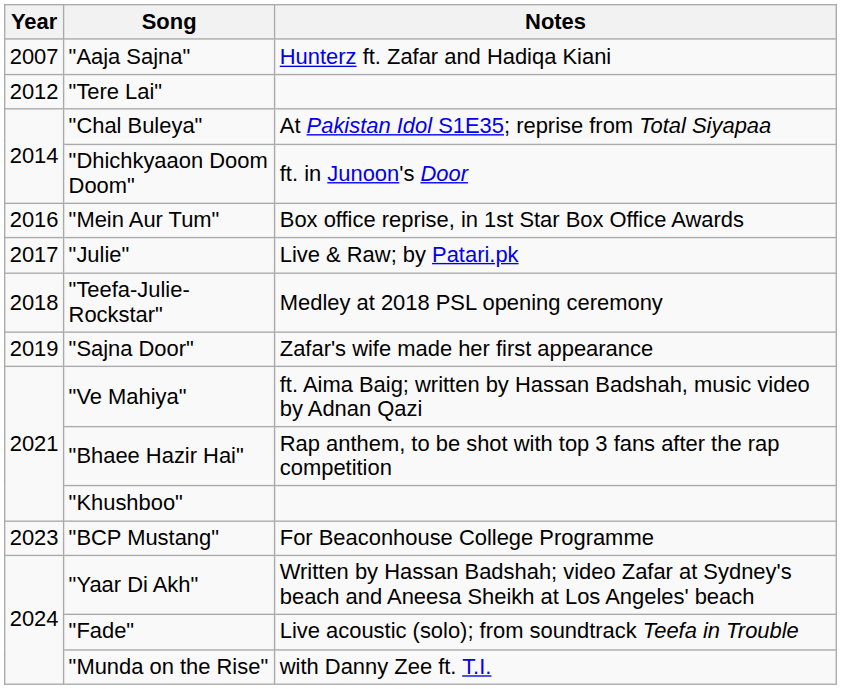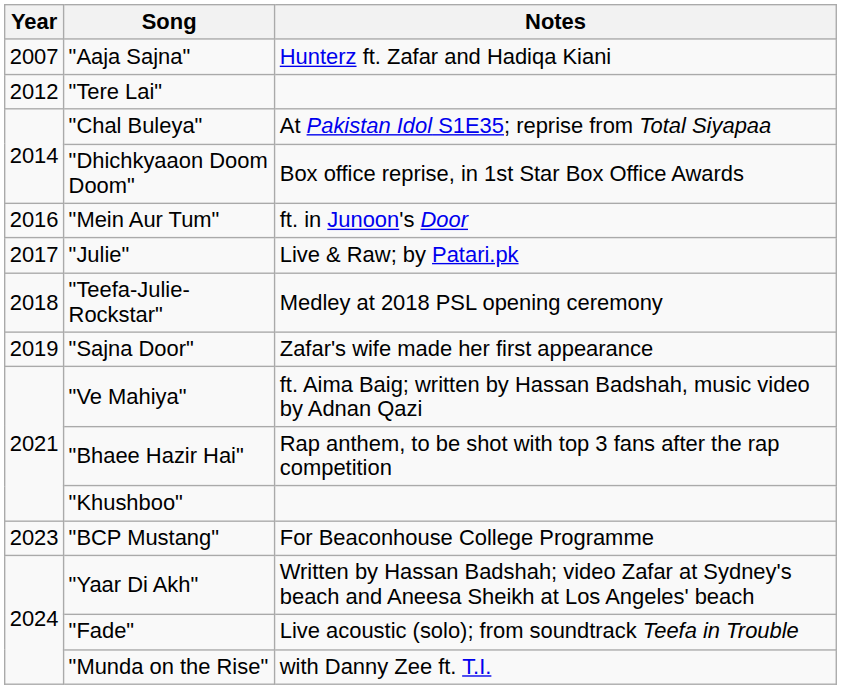(374, 173) ft. in Junoon's Door -> (512, 173) Box office reprise, in 1st Star Box Office Awards
(512, 220) Box office reprise, in 1st Star Box Office Awards -> (374, 220) ft. in Junoon's Door
